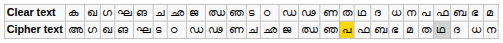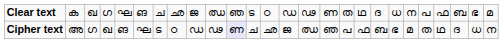(237, 30) no background -> (237, 30) lavender background
(346, 30) gold background -> (346, 30) no background
(441, 30) lightgrey background -> (441, 30) no background
